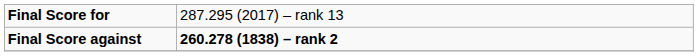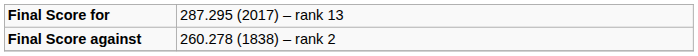(259, 39) bold -> (258, 39) normal
